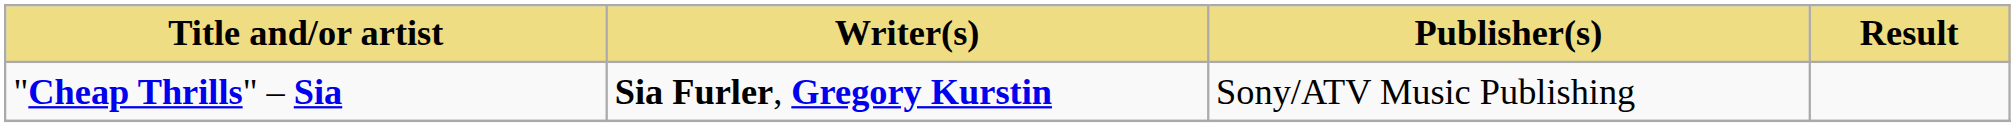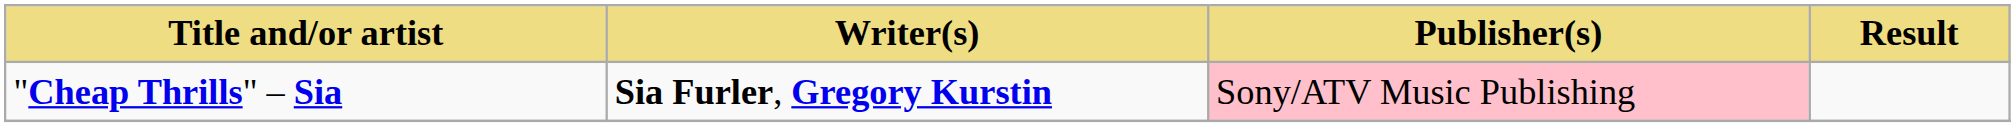(1426, 90) no background -> (1426, 90) pink background
